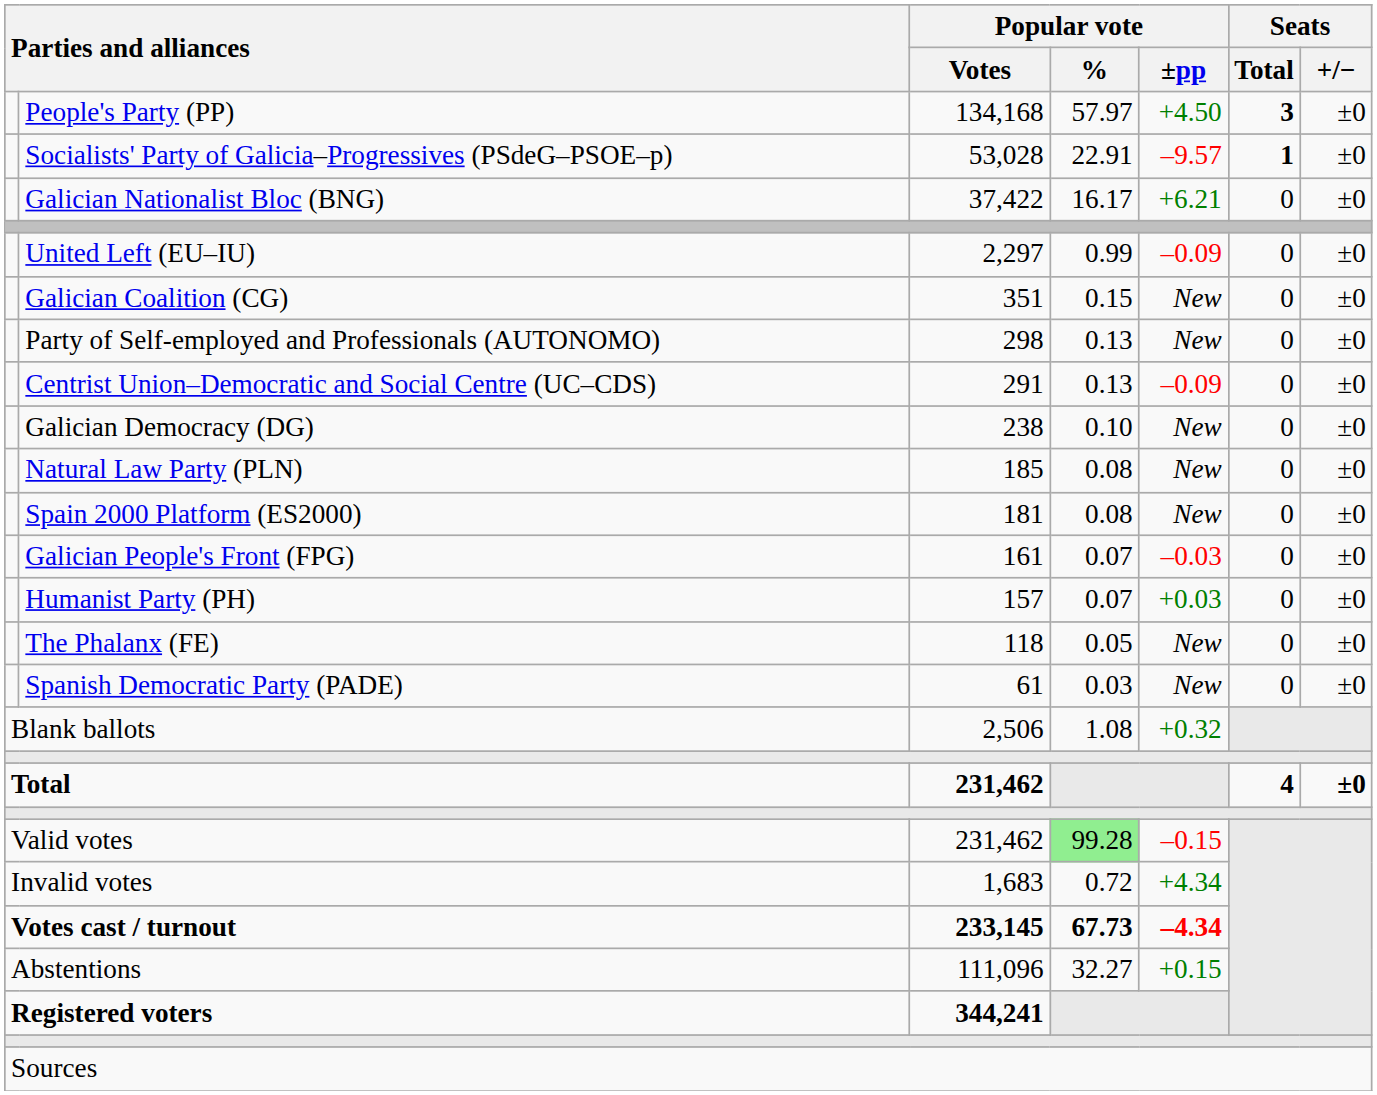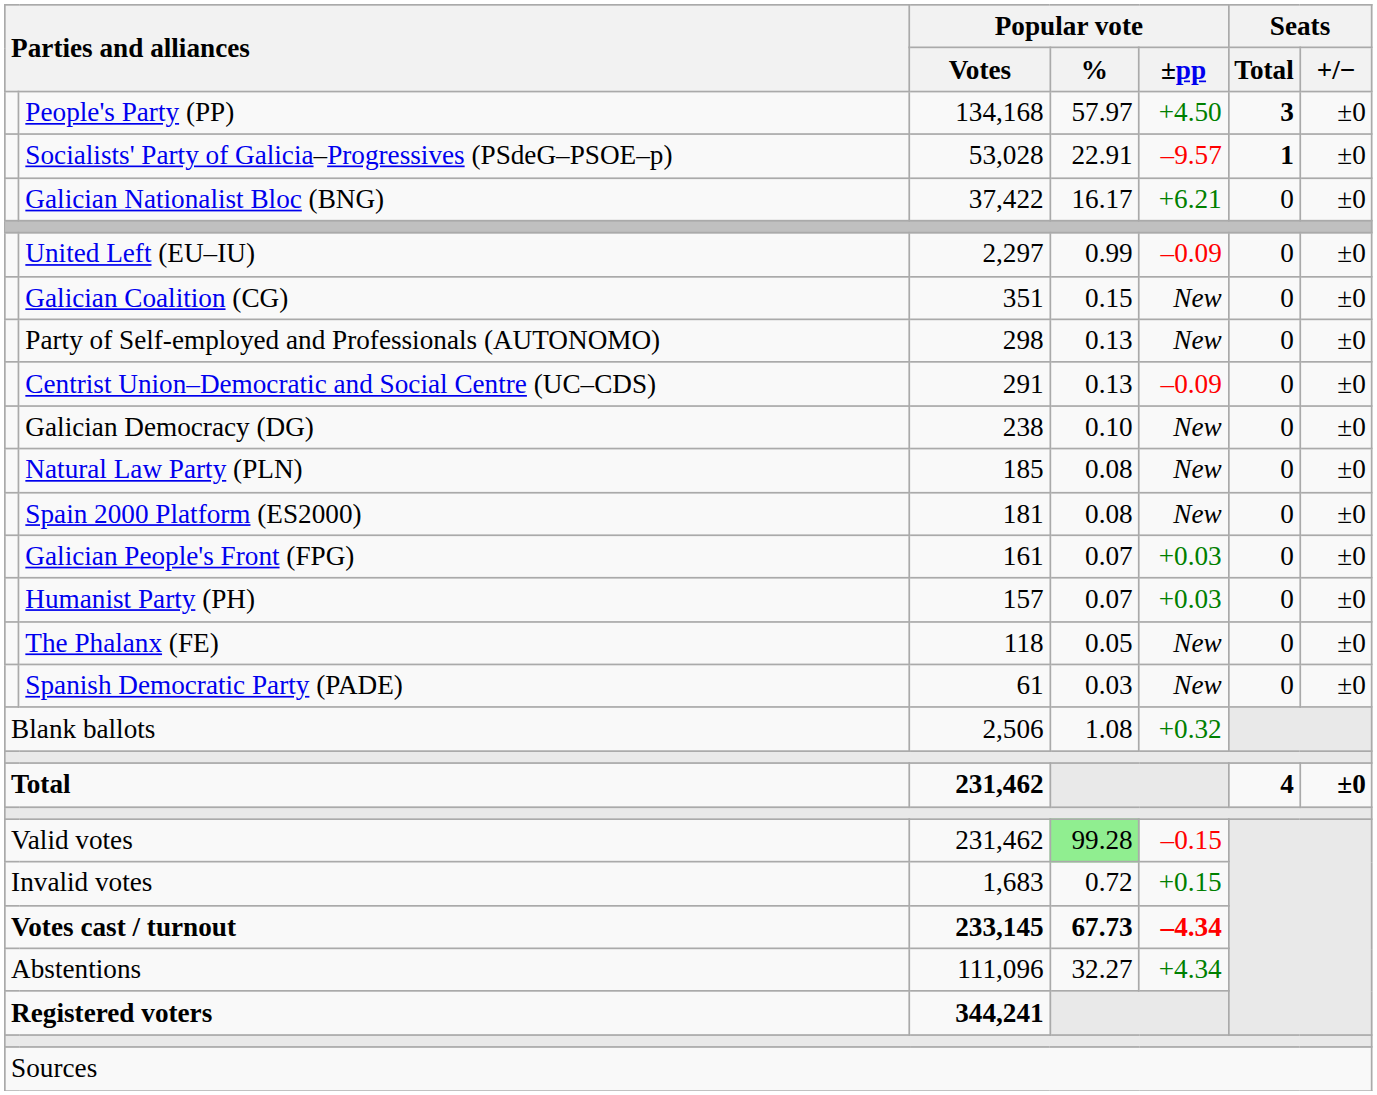(1191, 556) –0.03 -> (1190, 556) +0.03
(1190, 883) +4.34 -> (1190, 883) +0.15
(1190, 969) +0.15 -> (1190, 969) +4.34
